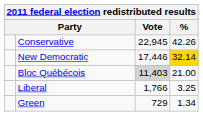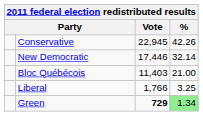(184, 57) gold background -> (184, 57) no background
(153, 73) lightgrey background -> (153, 73) no background
(159, 103) normal -> (159, 103) bold
(187, 103) no background -> (187, 103) lightgreen background
